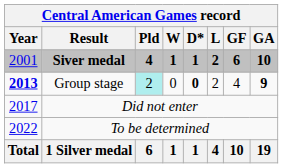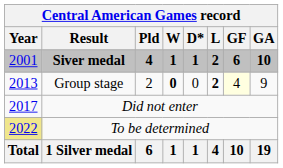(23, 83) bold -> (23, 83) normal
(149, 83) paleturquoise background -> (149, 83) no background
(173, 83) normal -> (173, 83) bold
(195, 83) bold -> (195, 83) normal
(215, 83) normal -> (215, 83) bold
(237, 83) no background -> (237, 83) lightyellow background
(264, 83) bold -> (264, 83) normal
(23, 128) no background -> (23, 128) khaki background
